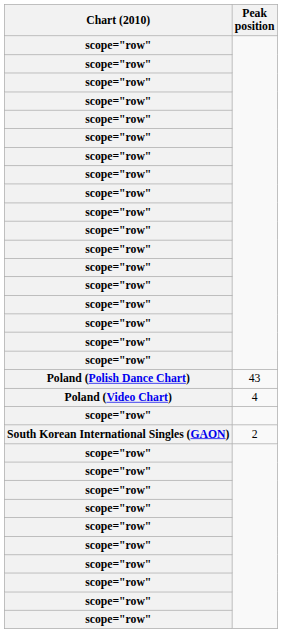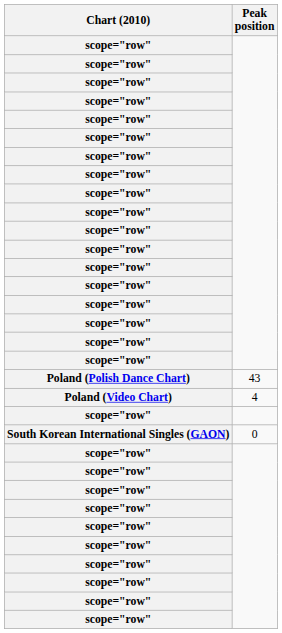(255, 434) 2 -> (255, 434) 0
